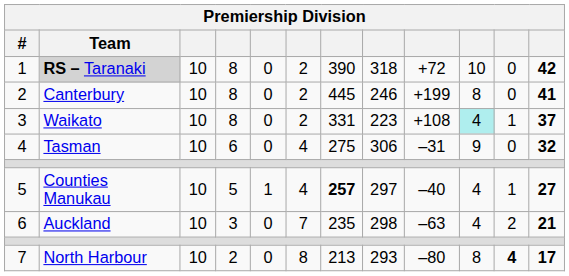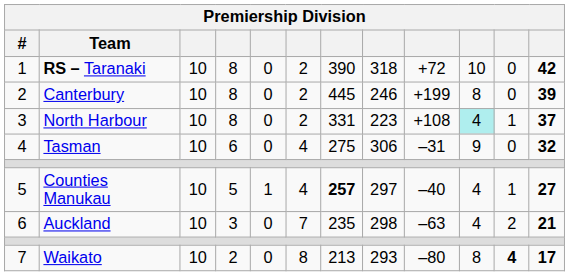(95, 69) lightgrey background -> (95, 69) no background
(547, 95) 41 -> (547, 95) 39
(73, 120) Waikato -> (95, 120) North Harbour
(95, 257) North Harbour -> (73, 257) Waikato
